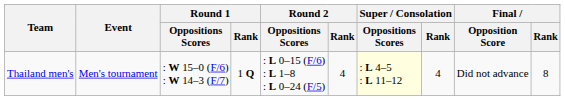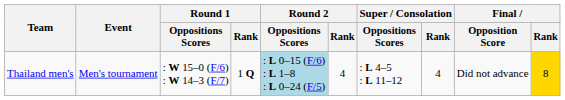(294, 74) no background -> (294, 74) lightblue background
(381, 74) lightyellow background -> (381, 74) no background
(546, 74) no background -> (546, 74) gold background
